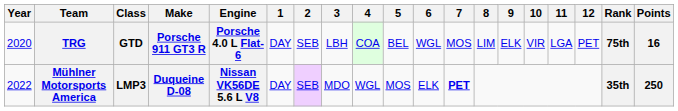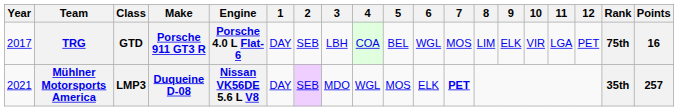(19, 43) 2020 -> (19, 43) 2017
(19, 86) 2022 -> (19, 86) 2021
(654, 86) 250 -> (654, 86) 257
